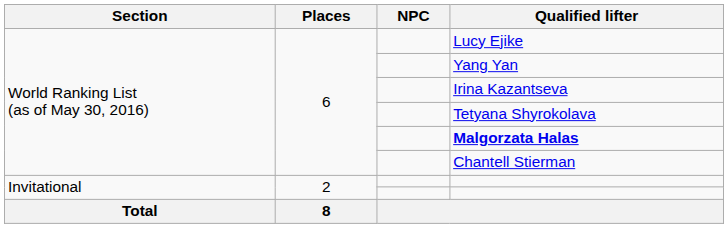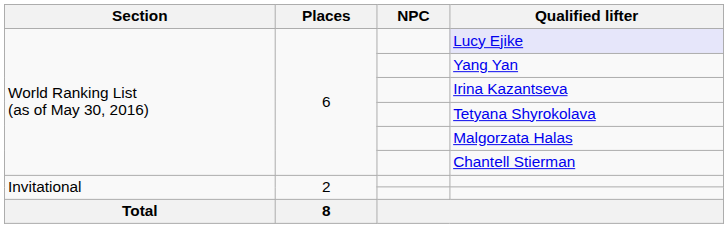(488, 41) no background -> (488, 41) lavender background
(516, 138) bold -> (513, 138) normal
